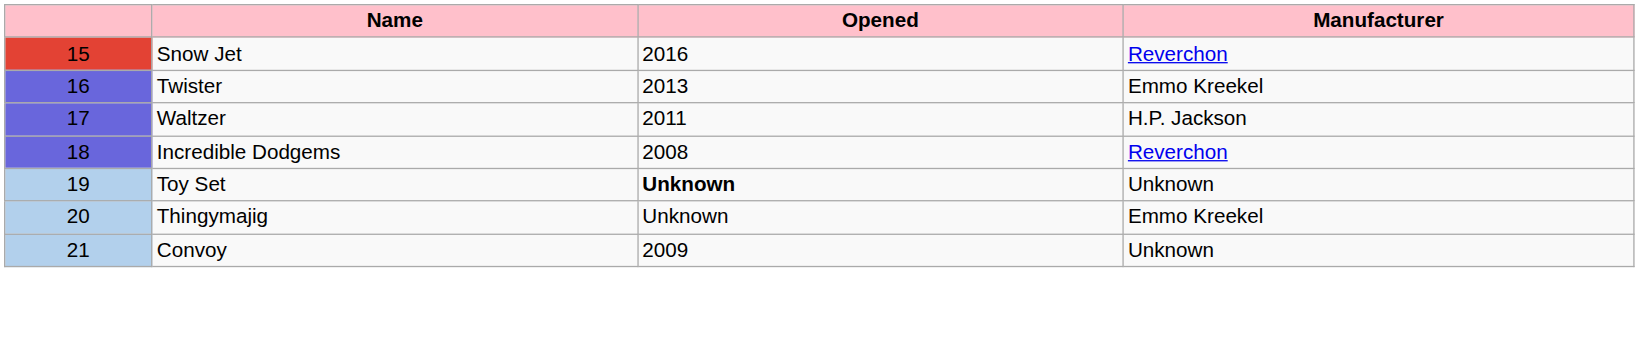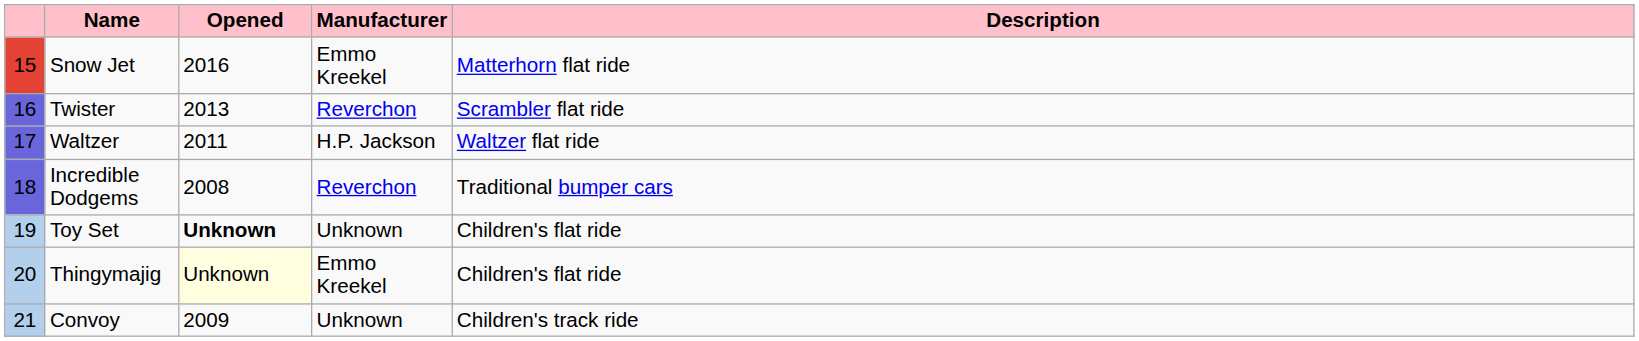+ column: (1043, 20)
(1178, 53) Reverchon -> (352, 65) Emmo Kreekel
(1196, 86) Emmo Kreekel -> (366, 109) Reverchon
(685, 217) no background -> (226, 275) lightyellow background
